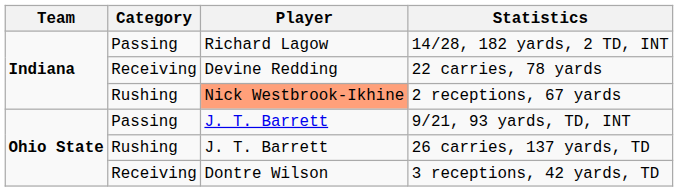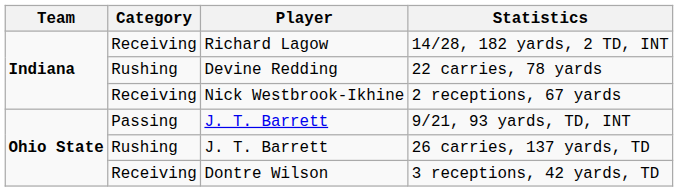(145, 44) Passing -> (154, 44) Receiving
(154, 70) Receiving -> (145, 70) Rushing
(145, 96) Rushing -> (154, 96) Receiving
(304, 96) lightsalmon background -> (304, 96) no background
